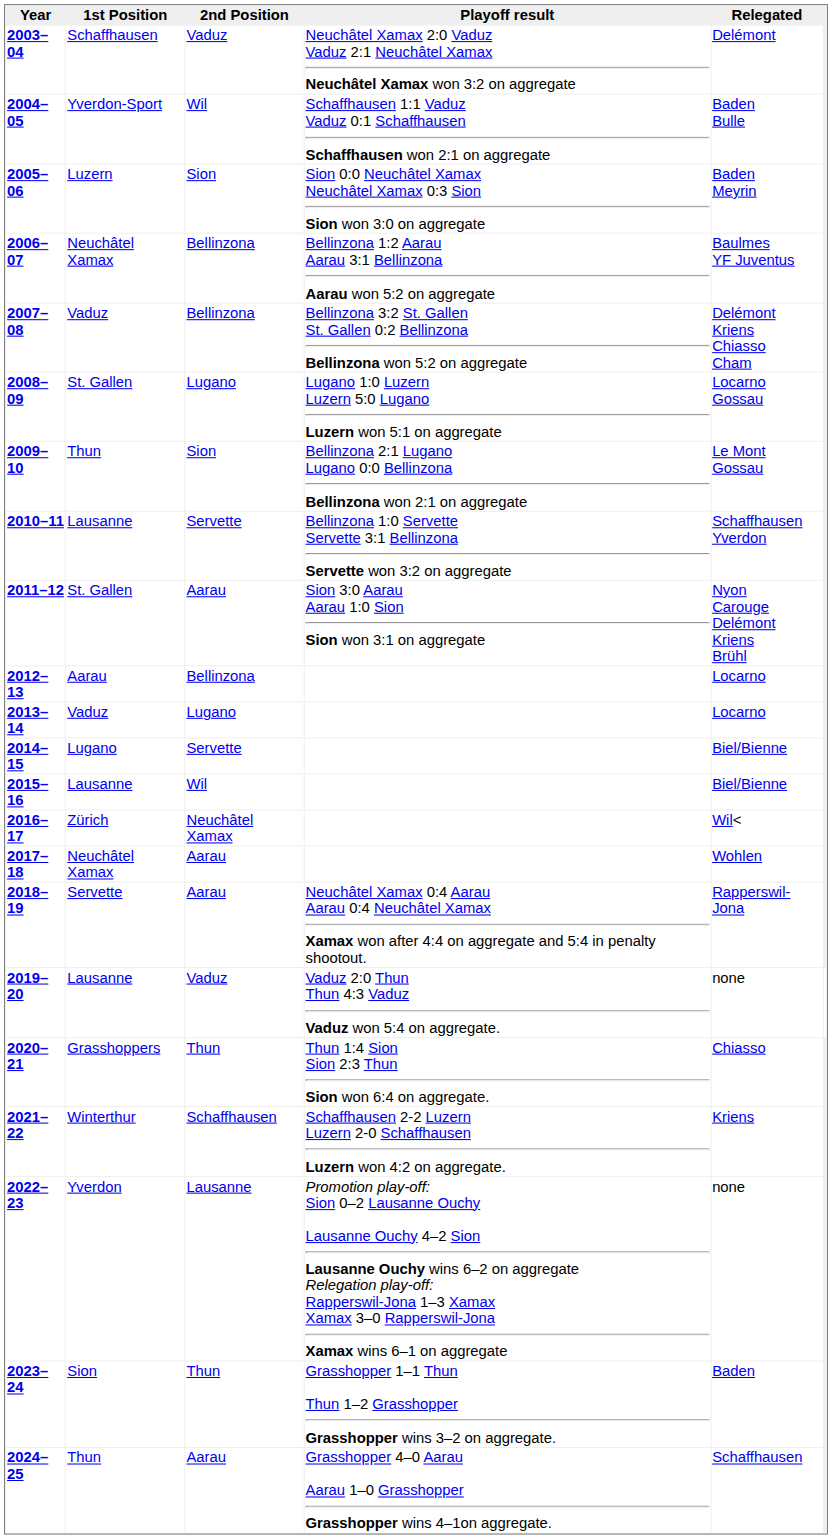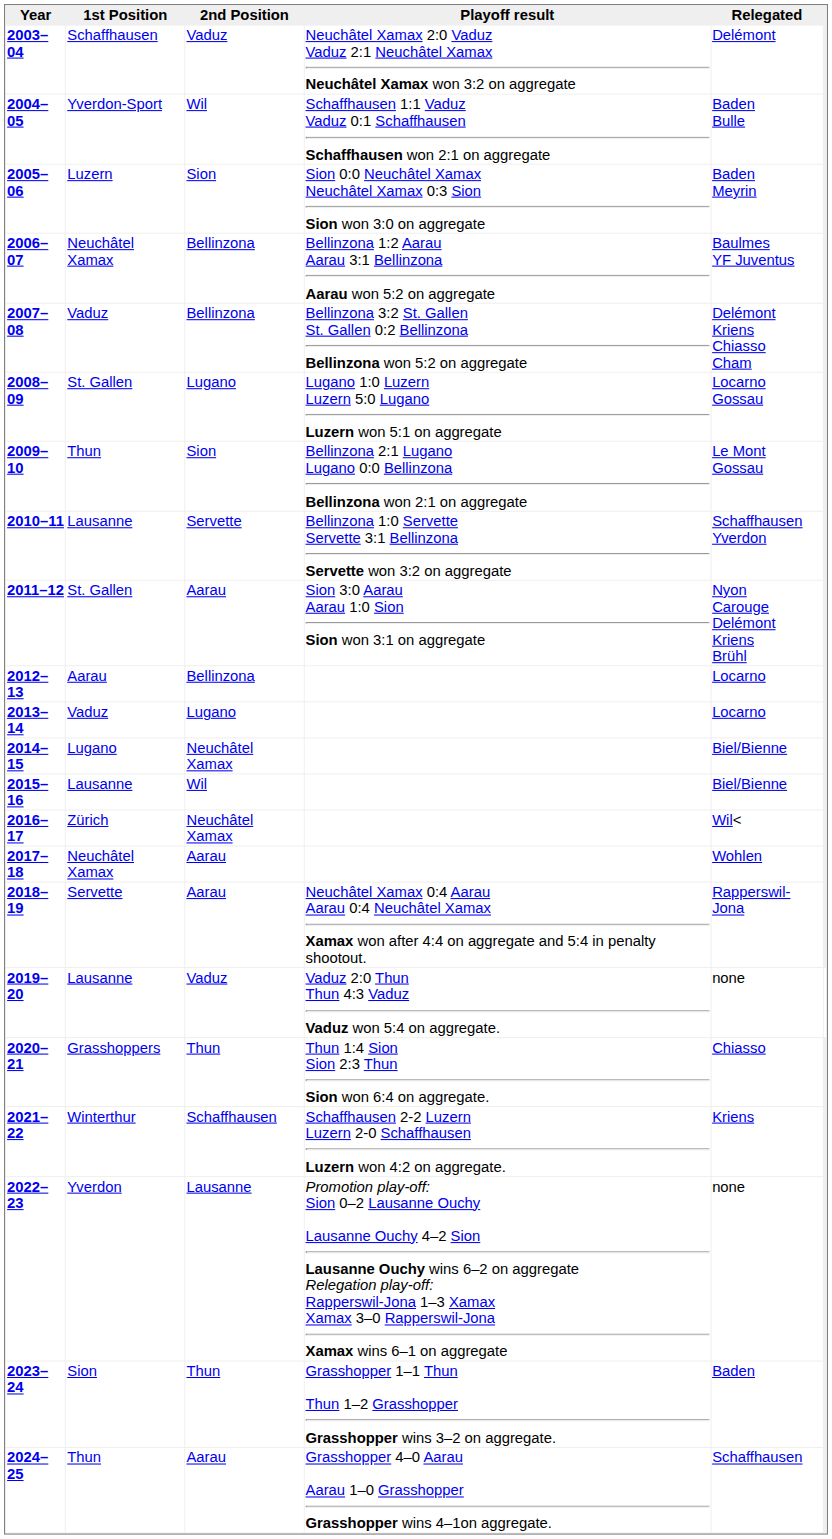(214, 748) Servette -> (220, 756) Neuchâtel Xamax
